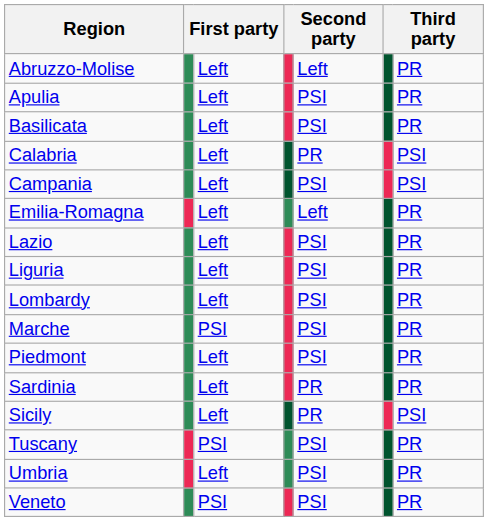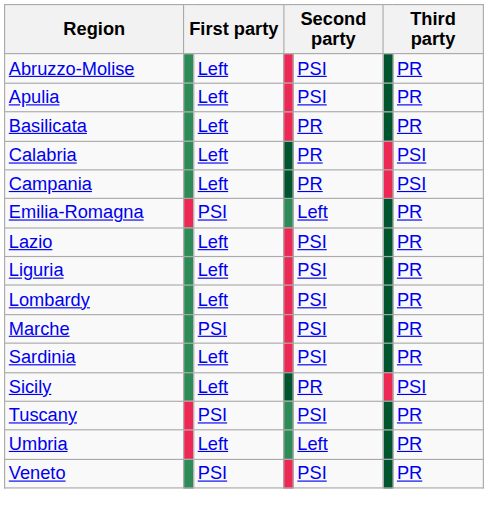(313, 68) Left -> (312, 68) PSI
(312, 126) PSI -> (310, 126) PR
(312, 184) PSI -> (310, 184) PR
(213, 213) Left -> (212, 213) PSI
- row: (47, 357)
(310, 386) PR -> (312, 357) PSI
(312, 473) PSI -> (313, 444) Left
